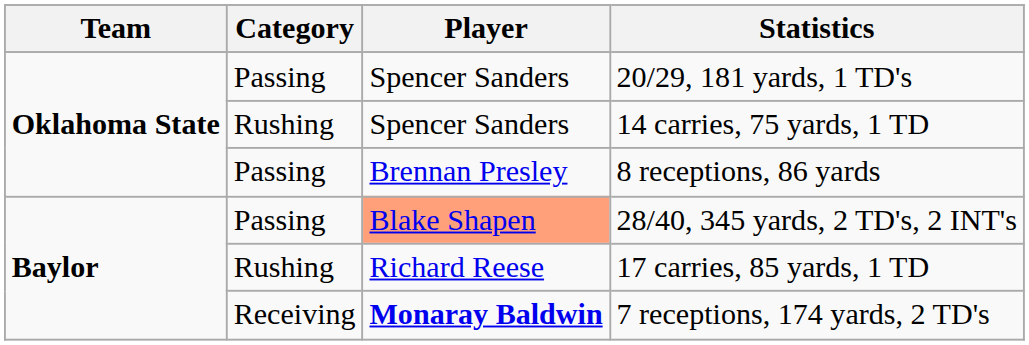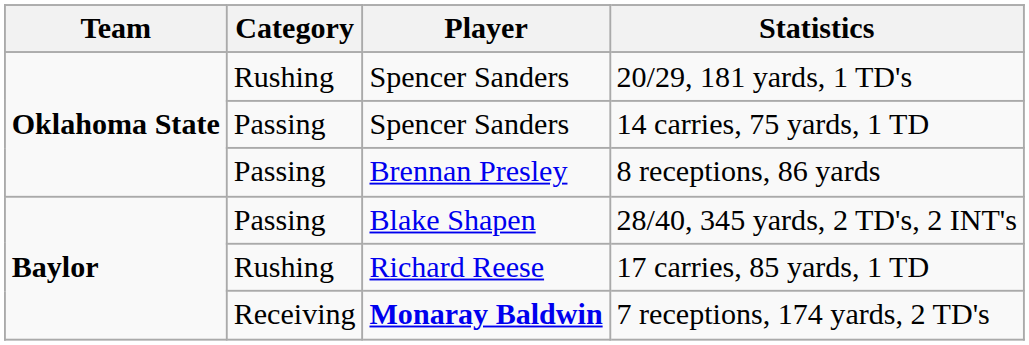(280, 76) Passing -> (284, 76) Rushing
(284, 123) Rushing -> (280, 123) Passing
(453, 219) lightsalmon background -> (453, 219) no background
